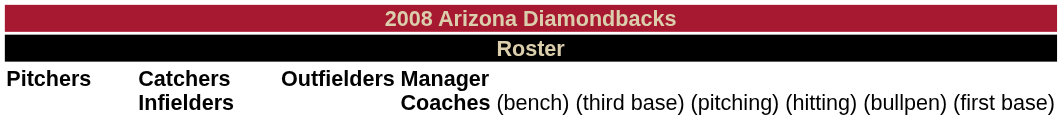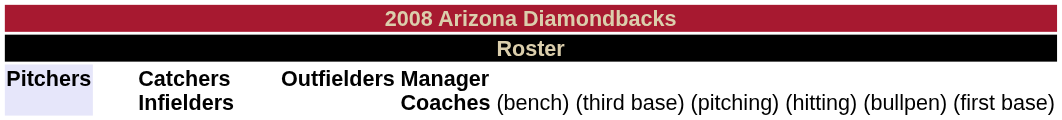(49, 78) no background -> (49, 78) lavender background
